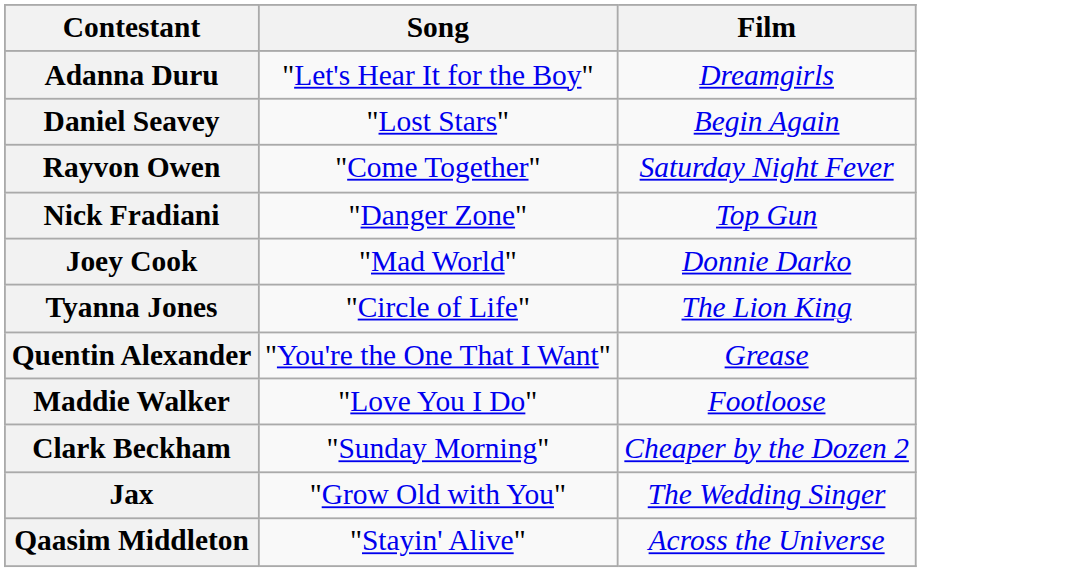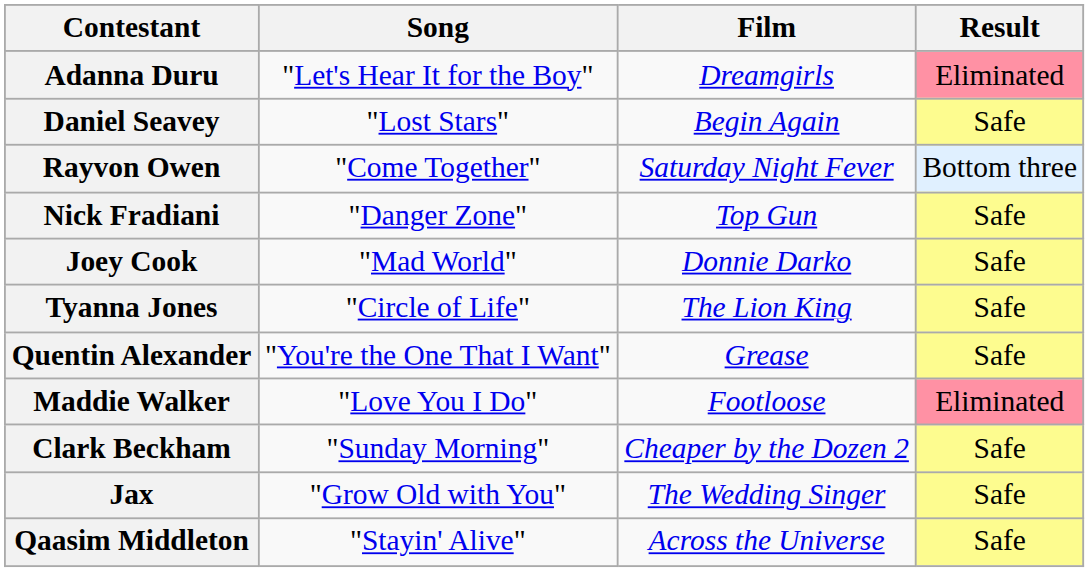+ column: (1000, 27)
